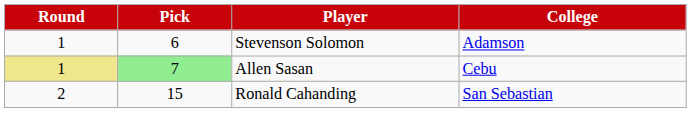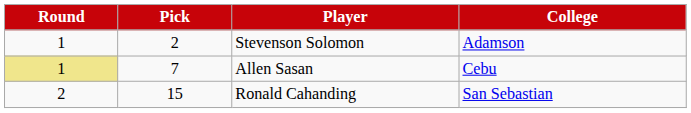(175, 42) 6 -> (175, 42) 2
(175, 68) lightgreen background -> (175, 68) no background
